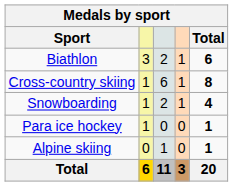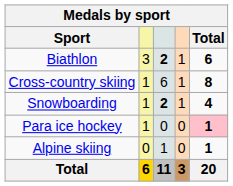(164, 60) normal -> (164, 60) bold
(164, 104) normal -> (164, 104) bold
(208, 126) no background -> (208, 126) pink background
